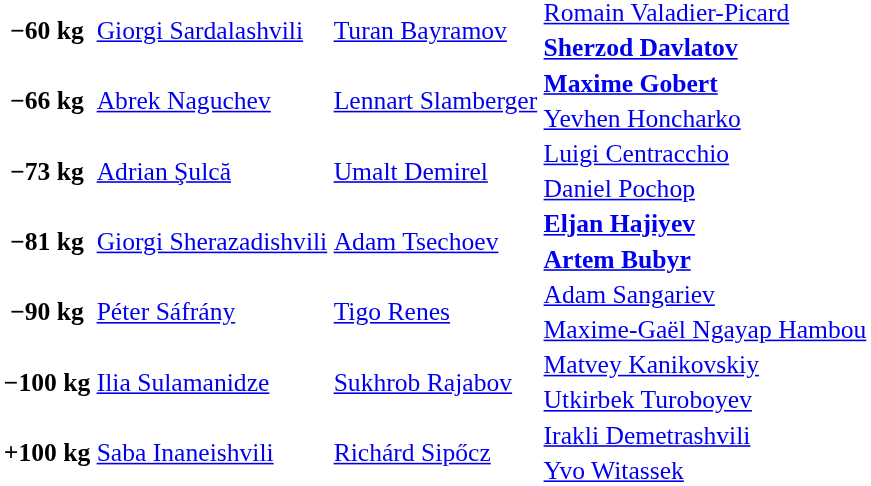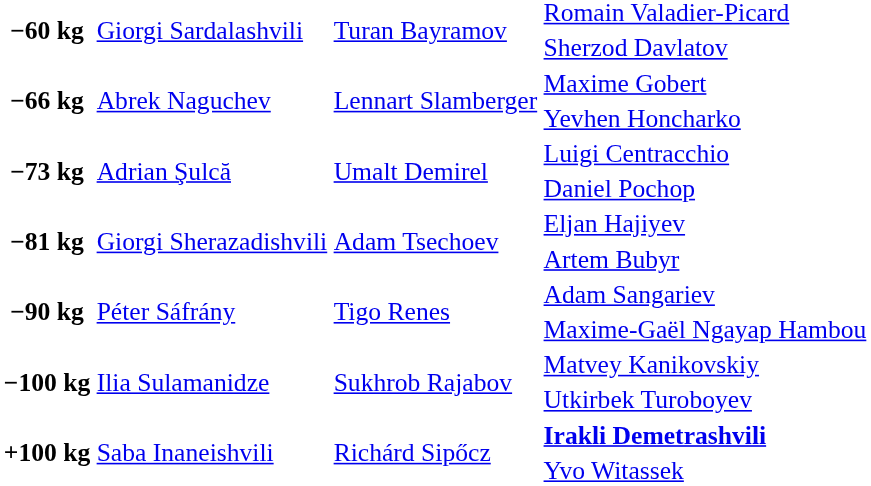(641, 48) bold -> (636, 48) normal
(631, 83) bold -> (625, 83) normal
(619, 224) bold -> (614, 224) normal
(617, 259) bold -> (611, 259) normal
(647, 435) normal -> (655, 435) bold
